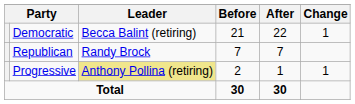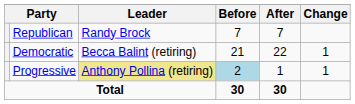rows swapped: (43, 33) <-> (43, 52)
(238, 71) no background -> (238, 71) lightblue background
